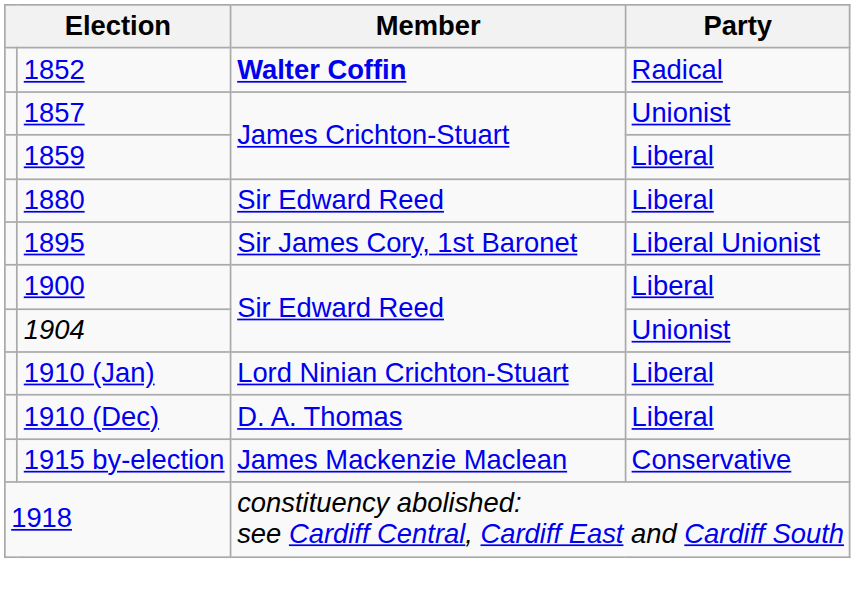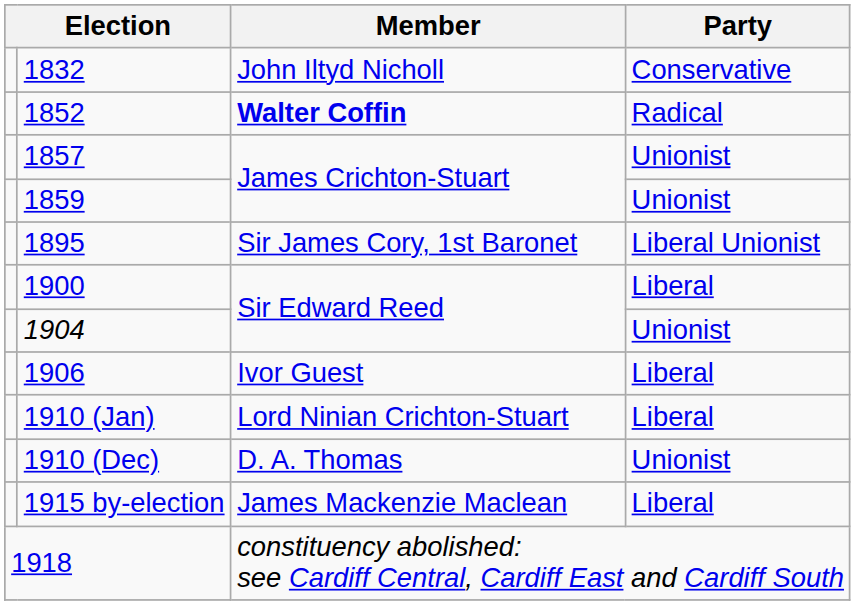+ row: (54, 69)
(673, 156) Liberal -> (681, 199) Unionist
- row: (54, 199)
+ row: (54, 373)
(673, 416) Liberal -> (681, 460) Unionist
(711, 460) Conservative -> (673, 503) Liberal
